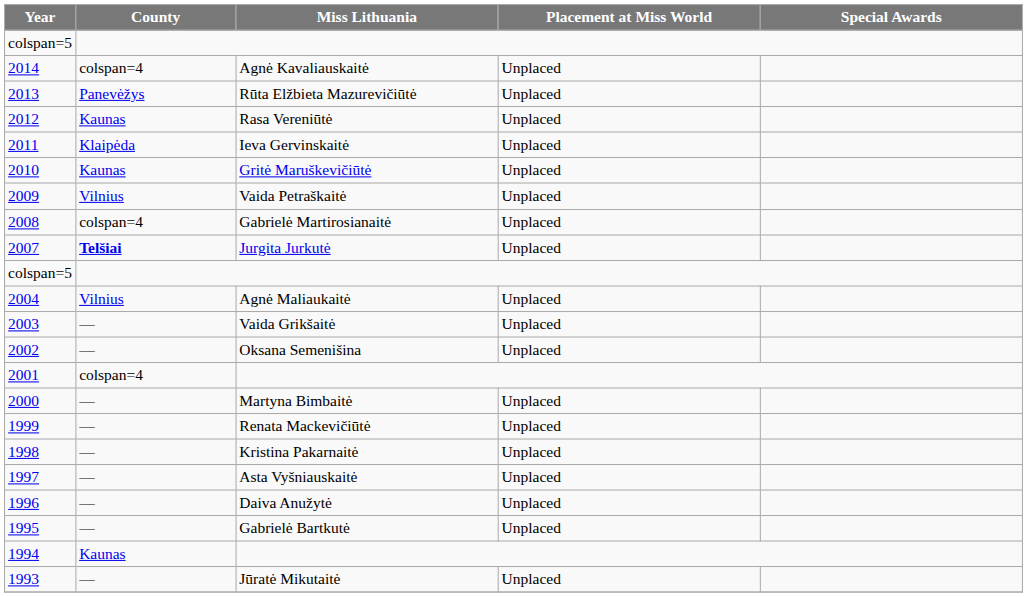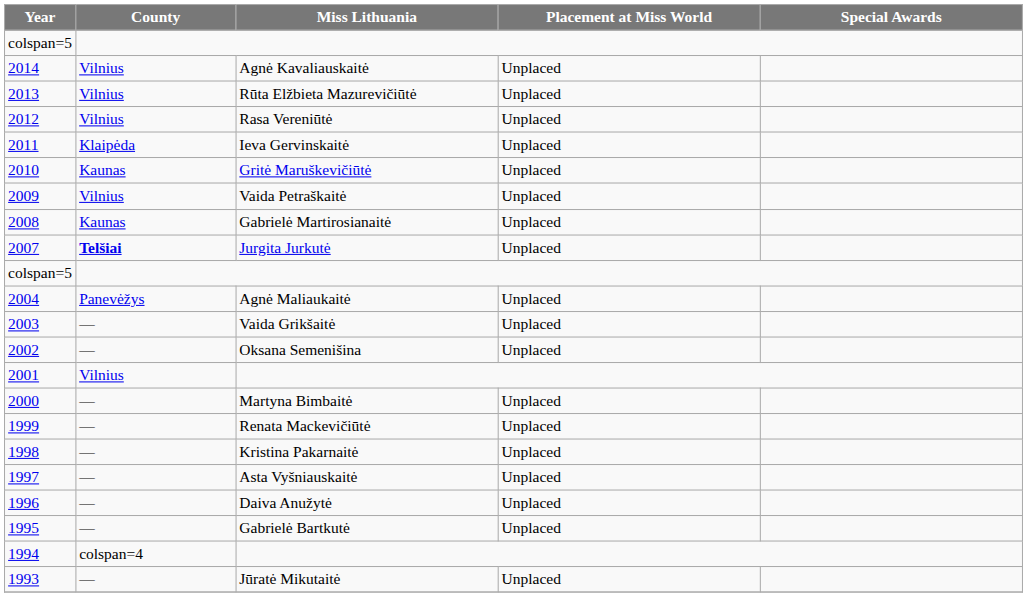(111, 68) colspan=4 -> (101, 68) Vilnius
(112, 94) Panevėžys -> (101, 94) Vilnius
(102, 119) Kaunas -> (101, 119) Vilnius
(111, 221) colspan=4 -> (102, 221) Kaunas
(101, 298) Vilnius -> (112, 298) Panevėžys
(111, 375) colspan=4 -> (101, 375) Vilnius
(102, 554) Kaunas -> (111, 554) colspan=4
